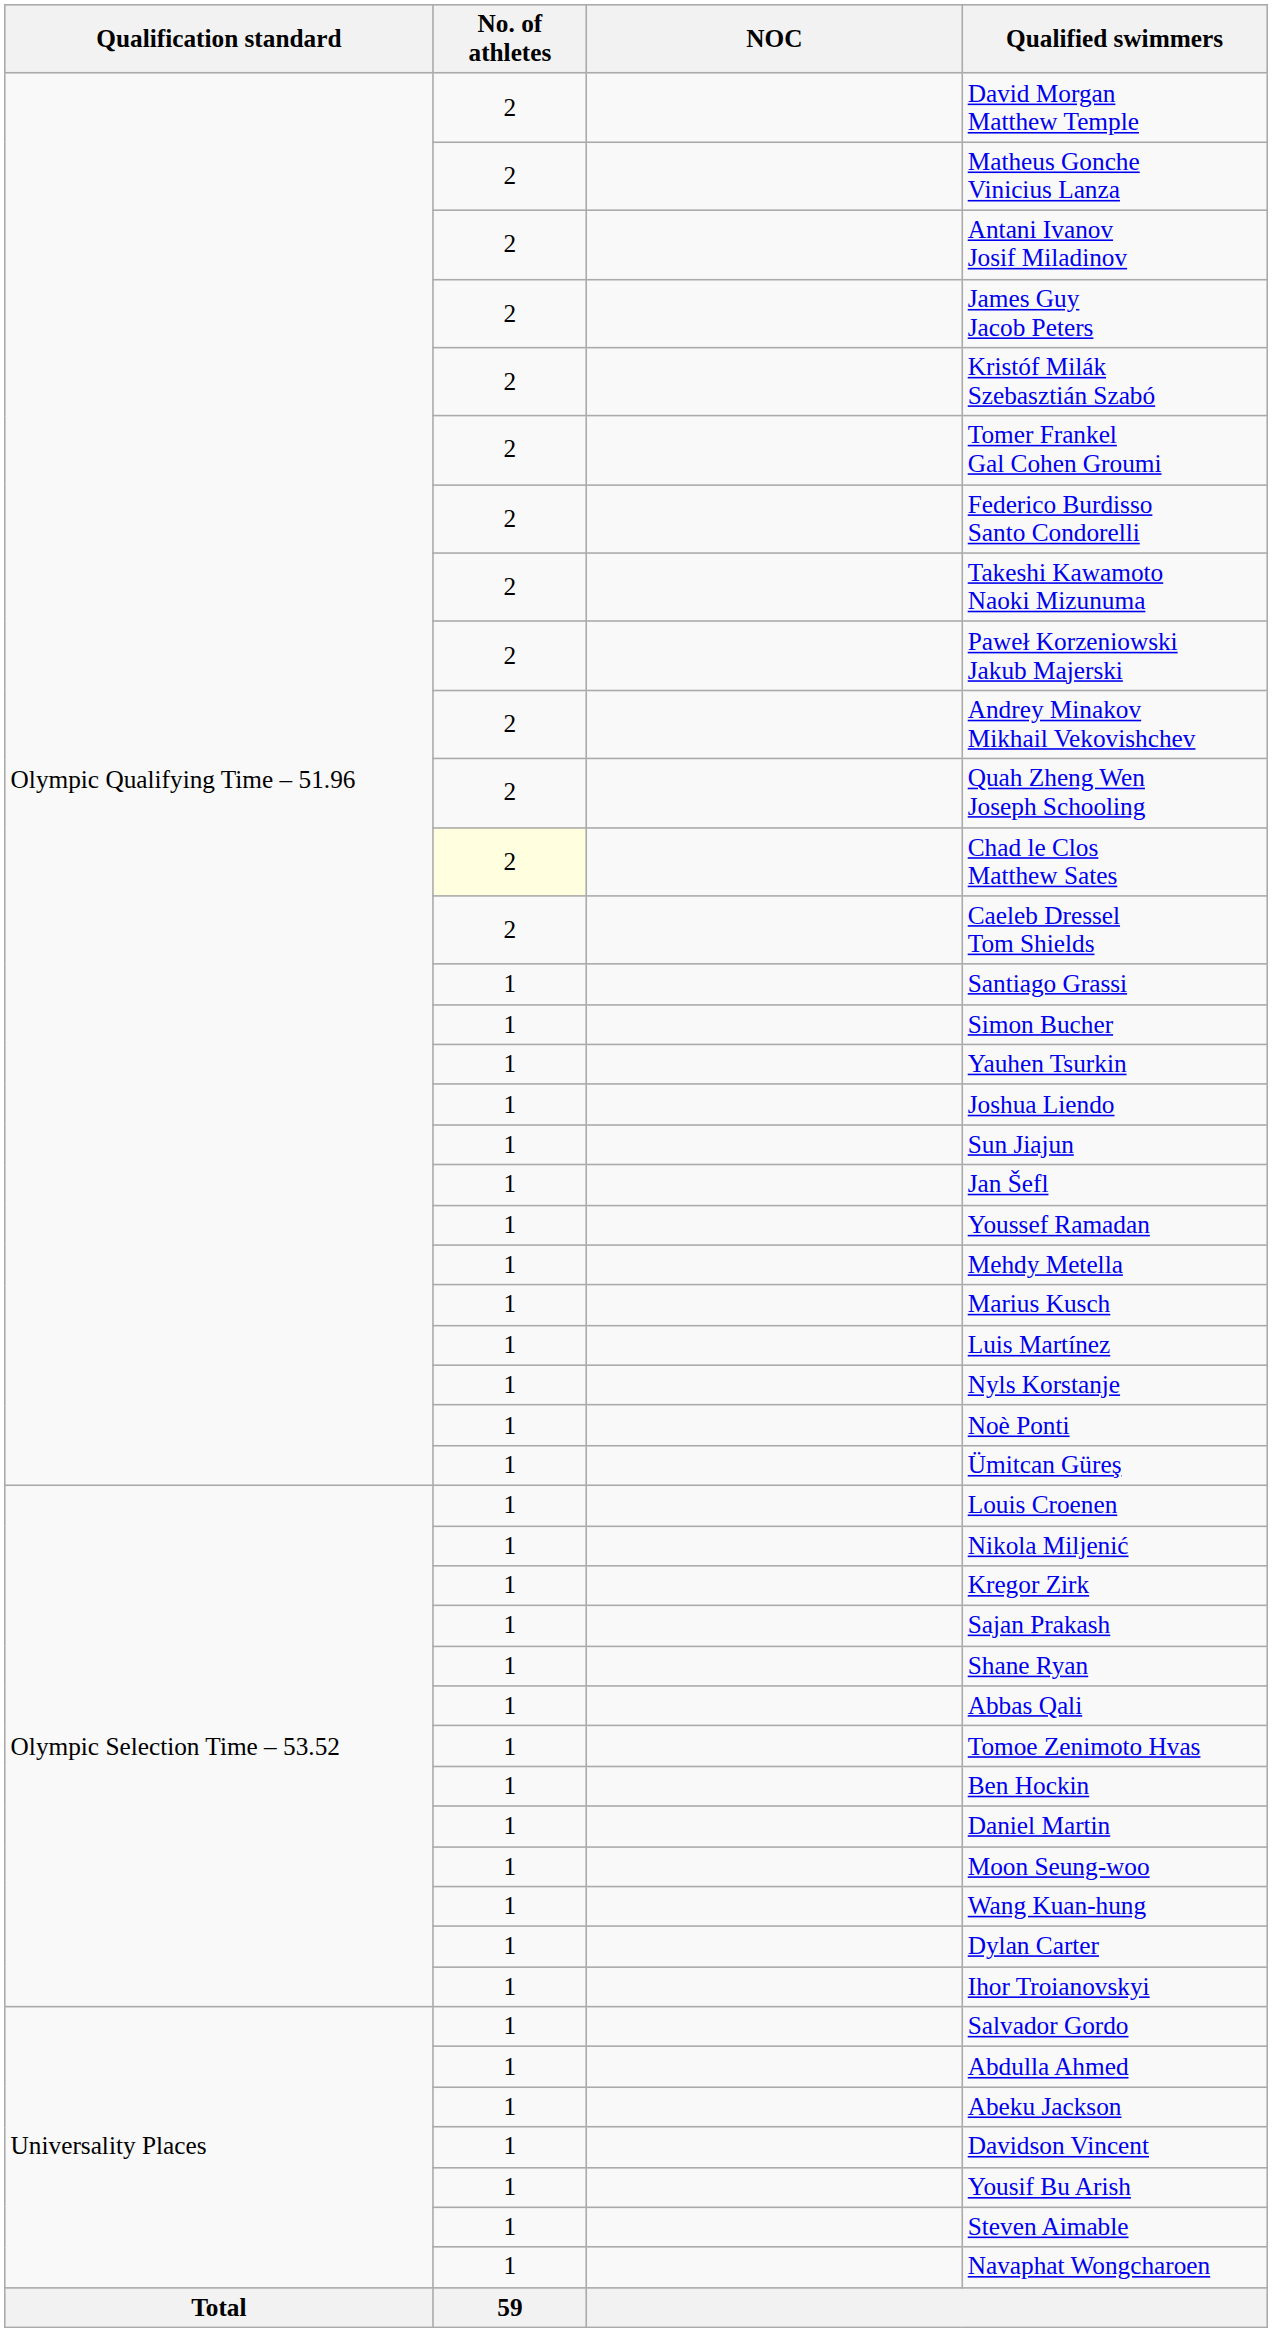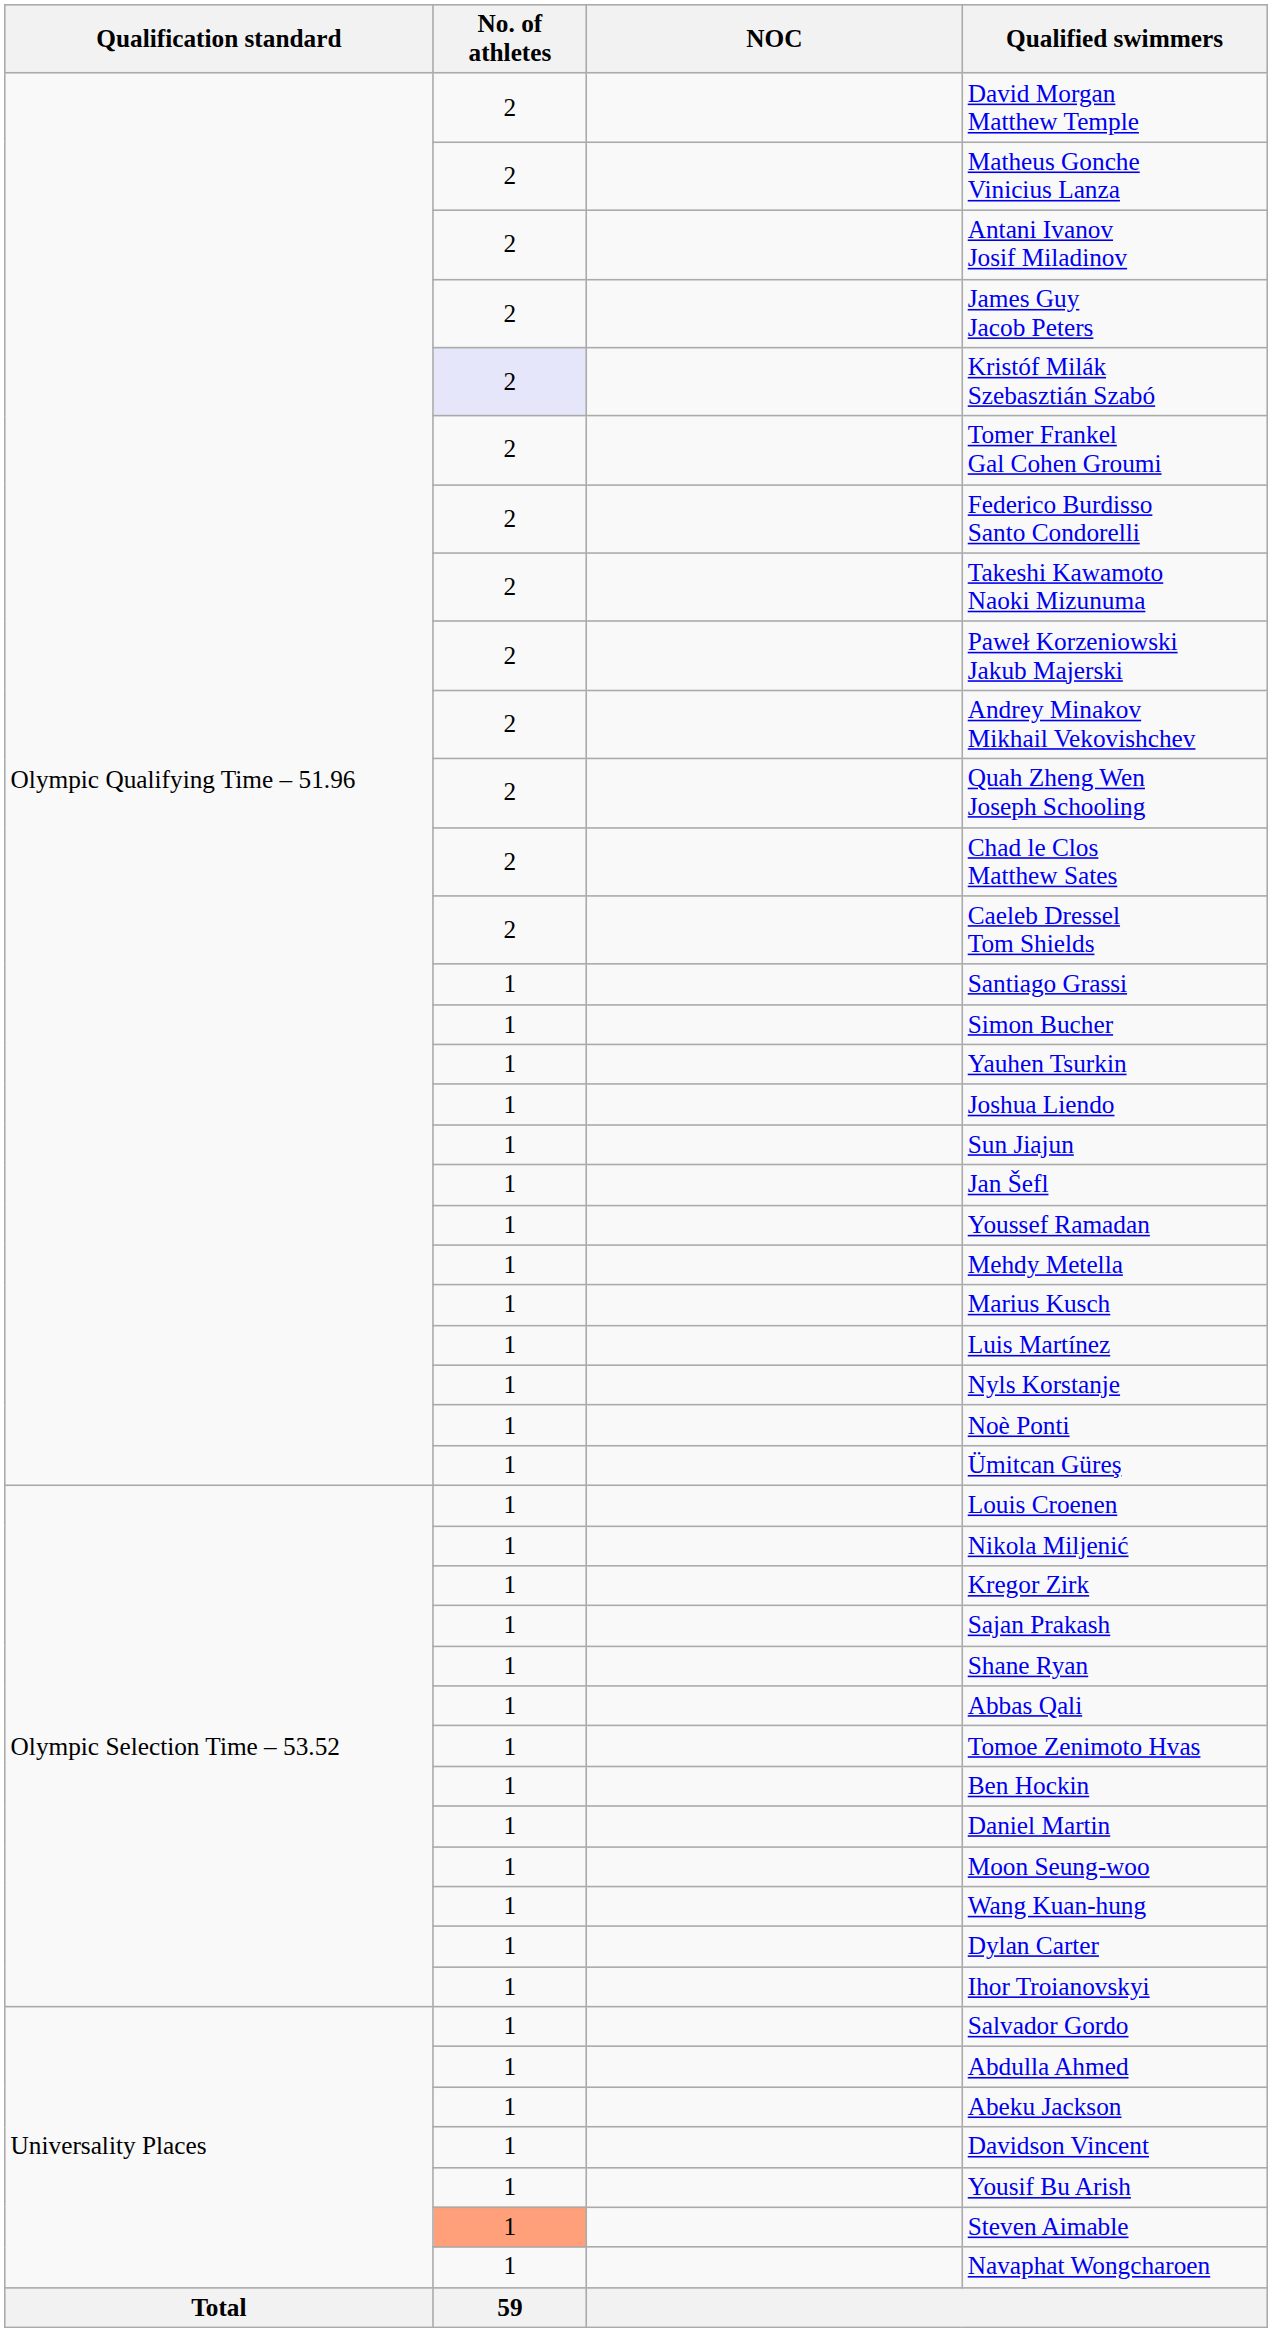(510, 381) no background -> (510, 381) lavender background
(510, 861) lightyellow background -> (510, 861) no background
(510, 2226) no background -> (510, 2226) lightsalmon background
